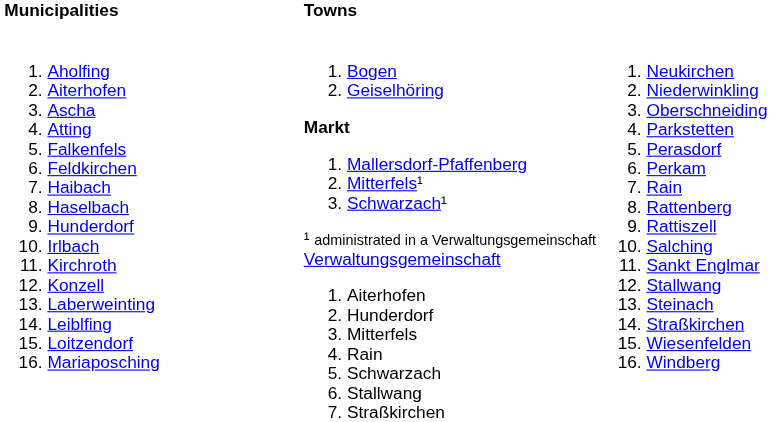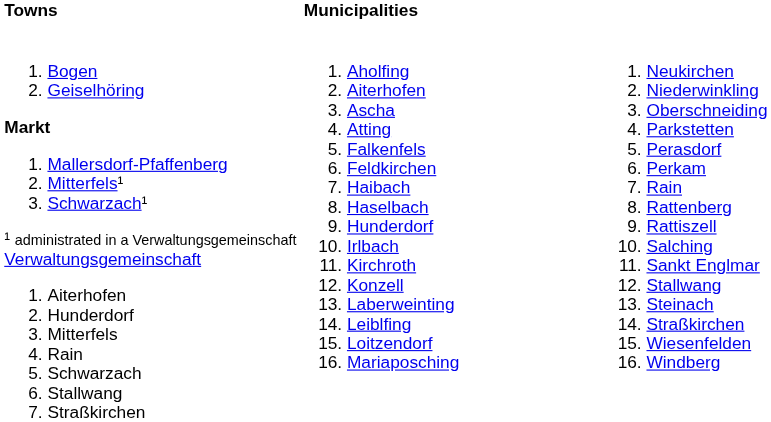columns swapped: (330, 10) <-> (61, 10)
